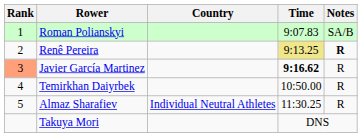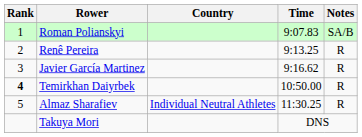(301, 50) khaki background -> (301, 50) no background
(341, 50) bold -> (341, 50) normal
(20, 68) lightsalmon background -> (20, 68) no background
(301, 68) bold -> (301, 68) normal
(20, 86) normal -> (20, 86) bold
